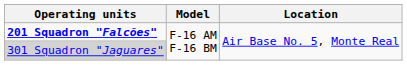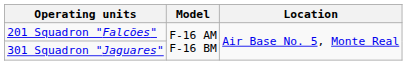(82, 32) bold -> (82, 32) normal
(85, 51) lightgrey background -> (85, 51) no background
